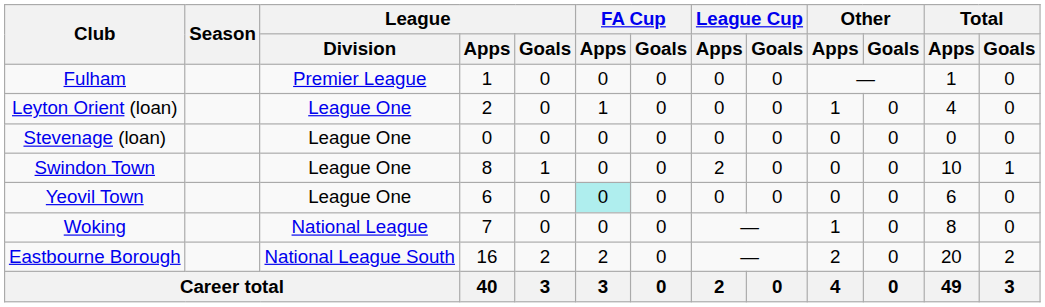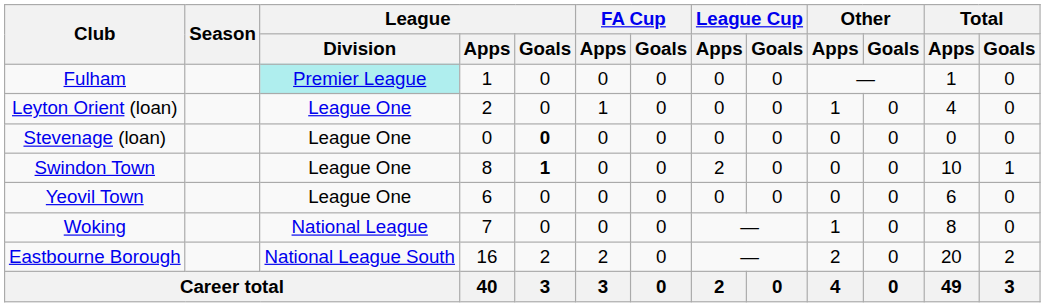(360, 78) no background -> (360, 78) paleturquoise background
(545, 138) normal -> (545, 138) bold
(545, 167) normal -> (545, 167) bold
(603, 197) paleturquoise background -> (603, 197) no background
